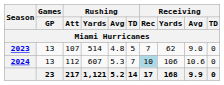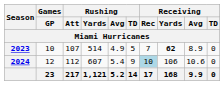(50, 49) 13 -> (50, 49) 10
(117, 49) 4.8 -> (117, 49) 4.9
(171, 49) normal -> (171, 49) bold
(196, 49) 9.0 -> (196, 49) 8.9
(50, 62) 13 -> (50, 62) 12
(117, 62) 5.3 -> (117, 62) 5.4
(133, 62) 7 -> (133, 62) 9
